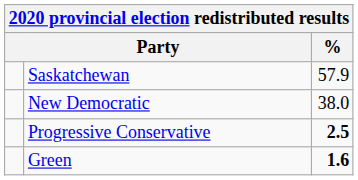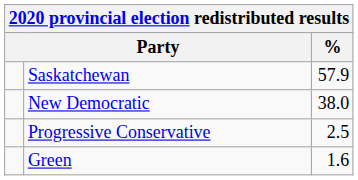(338, 132) bold -> (338, 132) normal
(338, 160) bold -> (338, 160) normal
